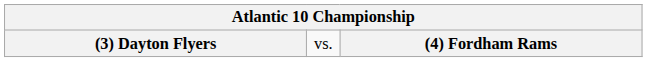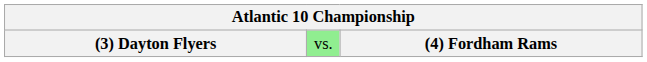(323, 43) no background -> (323, 43) lightgreen background
